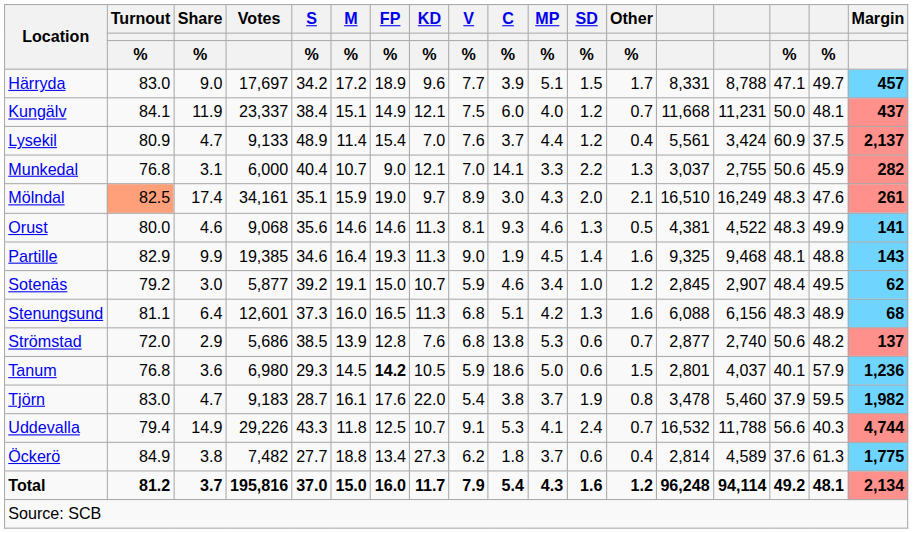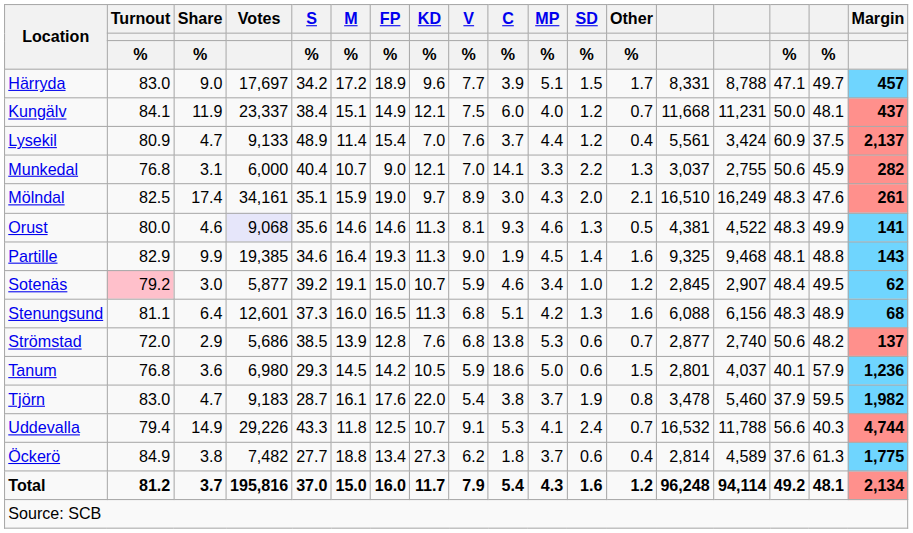(155, 198) lightsalmon background -> (155, 198) no background
(268, 227) no background -> (268, 227) lavender background
(155, 284) no background -> (155, 284) pink background
(390, 370) bold -> (390, 370) normal
